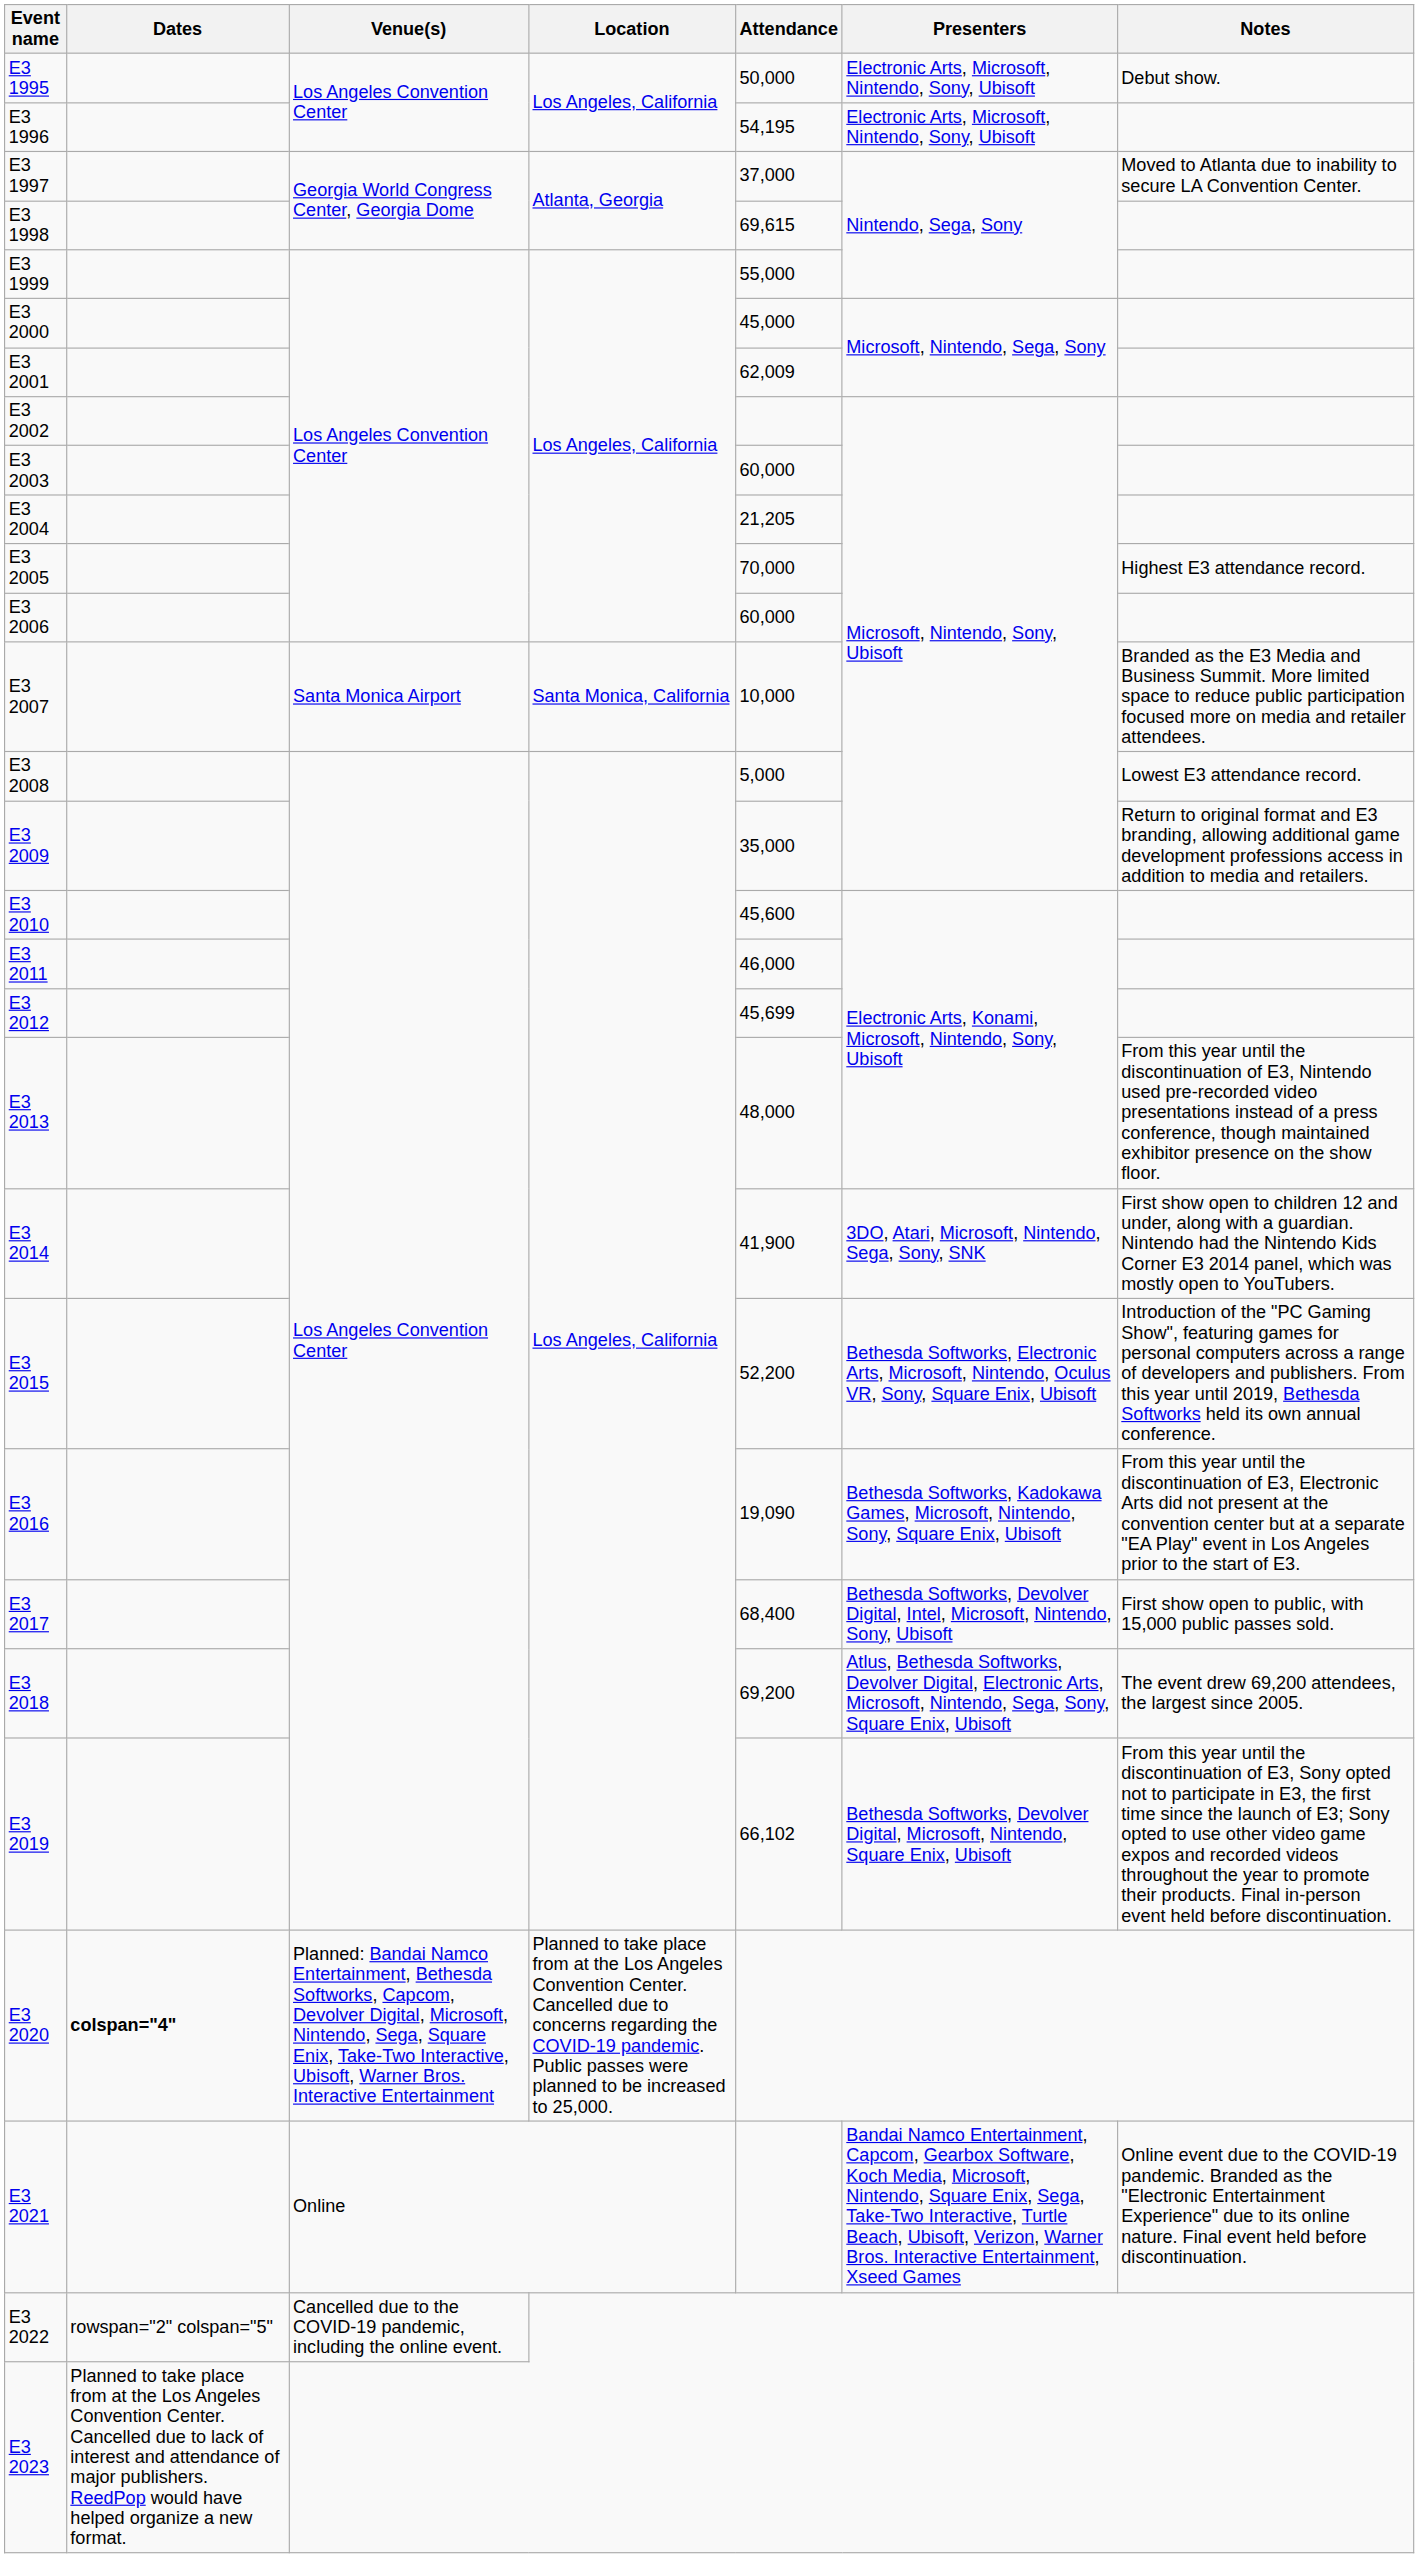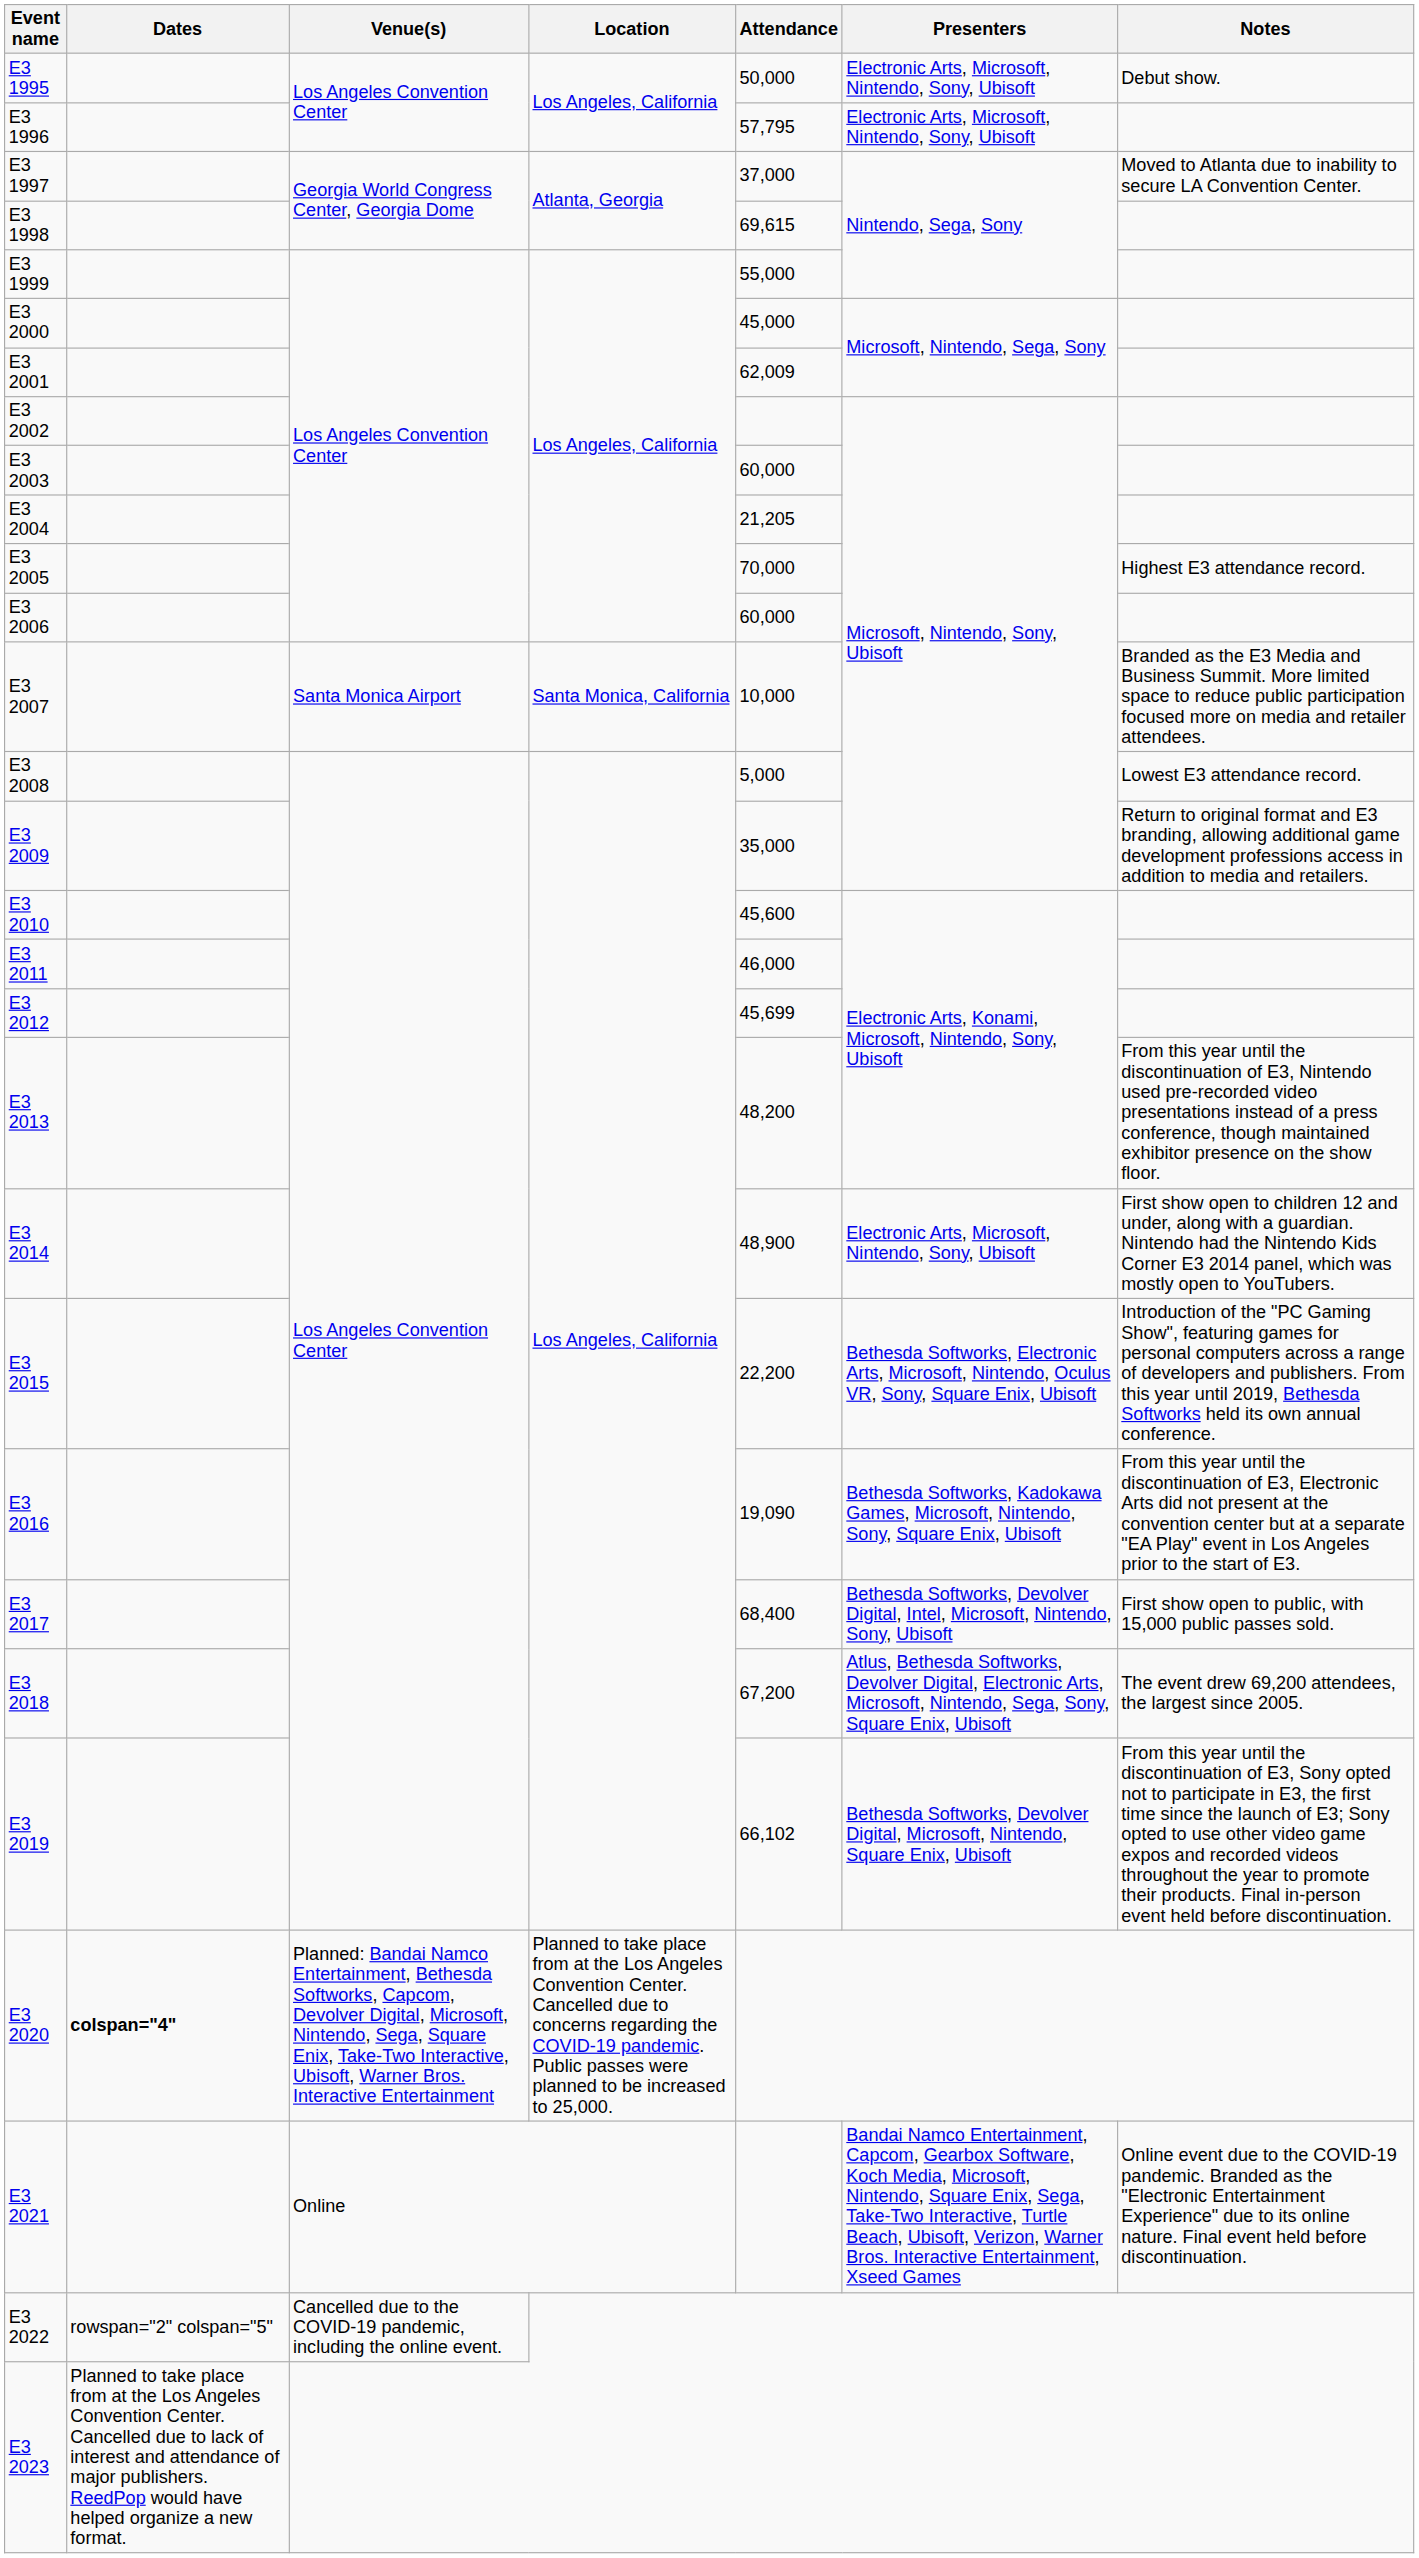(767, 127) 54,195 -> (767, 127) 57,795
(767, 1112) 48,000 -> (767, 1112) 48,200
(767, 1243) 41,900 -> (767, 1243) 48,900
(973, 1243) 3DO, Atari, Microsoft, Nintendo, Sega, Sony, SNK -> (948, 1243) Electronic Arts, Microsoft, Nintendo, Sony, Ubisoft
(767, 1373) 52,200 -> (767, 1373) 22,200
(767, 1693) 69,200 -> (767, 1693) 67,200
